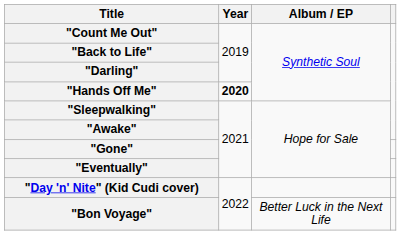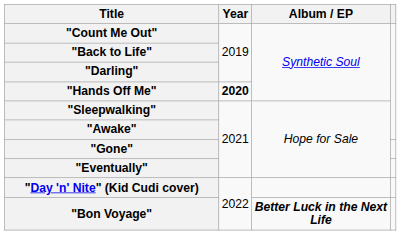(321, 213) normal -> (321, 213) bold
